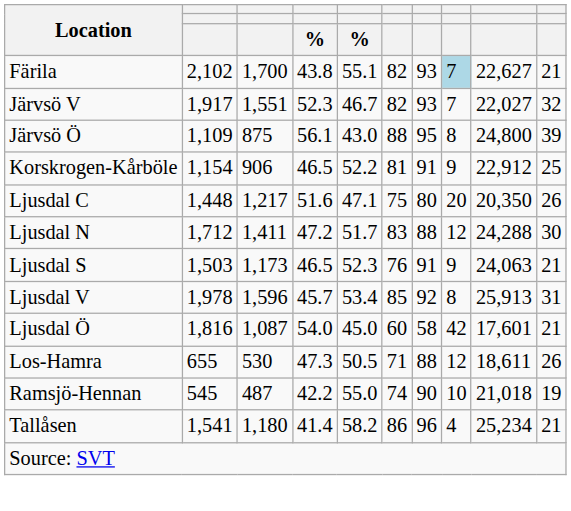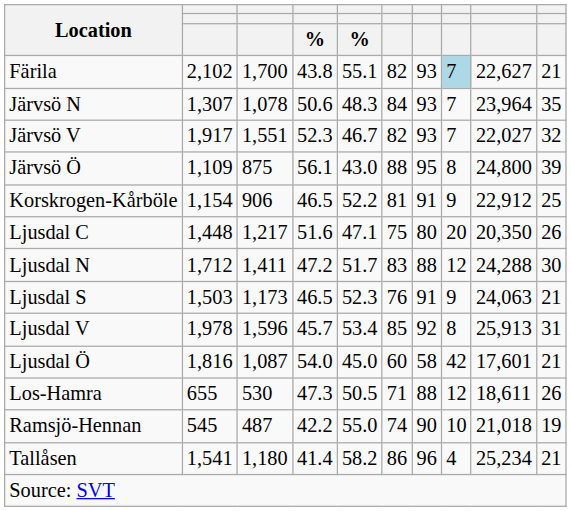+ row: (45, 103)
